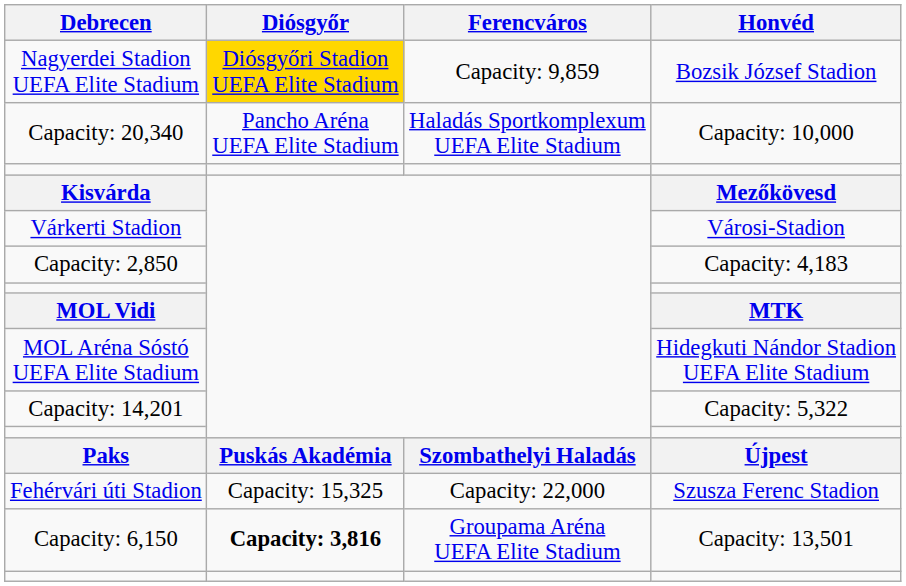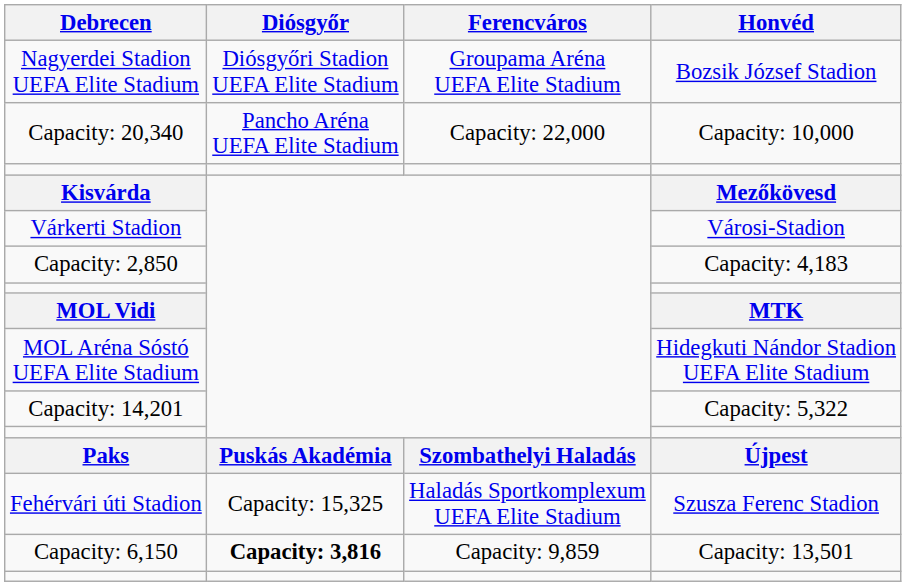(305, 71) gold background -> (305, 71) no background
(527, 71) Capacity: 9,859 -> (527, 71) Groupama Aréna UEFA Elite Stadium
(527, 132) Haladás Sportkomplexum UEFA Elite Stadium -> (527, 132) Capacity: 22,000
(527, 490) Capacity: 22,000 -> (527, 503) Haladás Sportkomplexum UEFA Elite Stadium
(527, 539) Groupama Aréna UEFA Elite Stadium -> (527, 552) Capacity: 9,859
